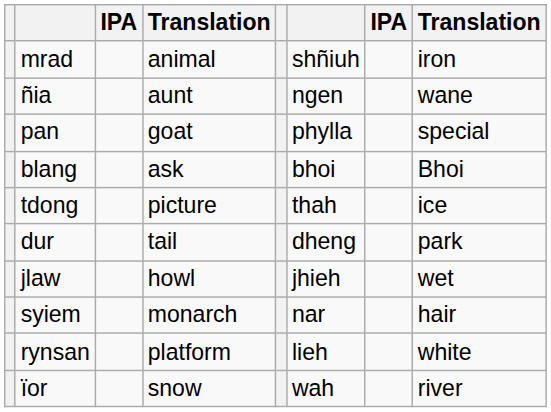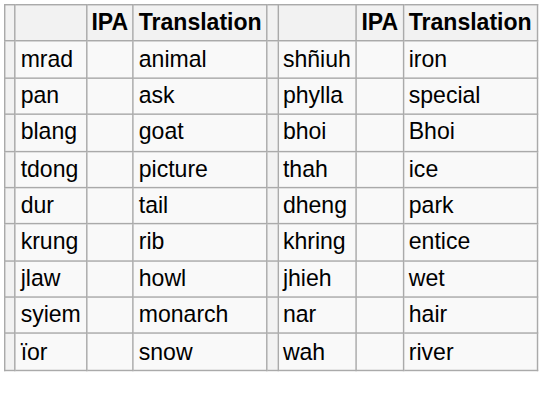- row: (36, 95)
(170, 132) goat -> (157, 95) ask
(166, 168) ask -> (161, 132) goat
+ row: (49, 242)
- row: (55, 351)
